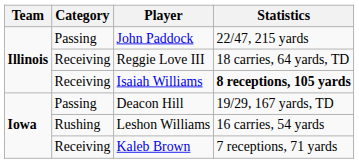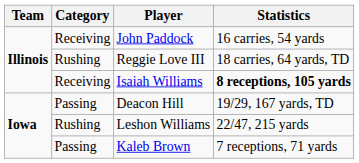(76, 37) Passing -> (82, 37) Receiving
(263, 37) 22/47, 215 yards -> (270, 37) 16 carries, 54 yards
(82, 59) Receiving -> (77, 59) Rushing
(270, 125) 16 carries, 54 yards -> (263, 125) 22/47, 215 yards
(82, 147) Receiving -> (76, 147) Passing
